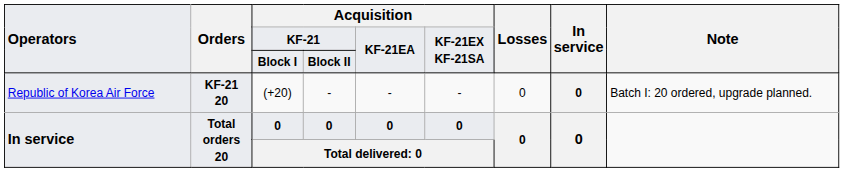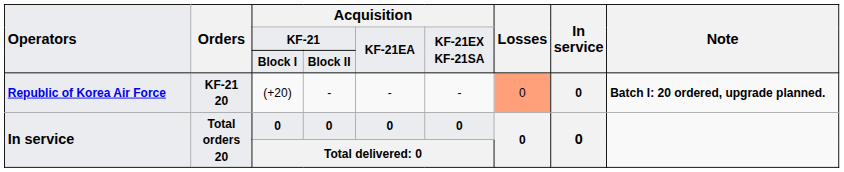(81, 93) normal -> (87, 92) bold
(522, 93) no background -> (522, 93) lightsalmon background
(711, 93) normal -> (718, 92) bold
